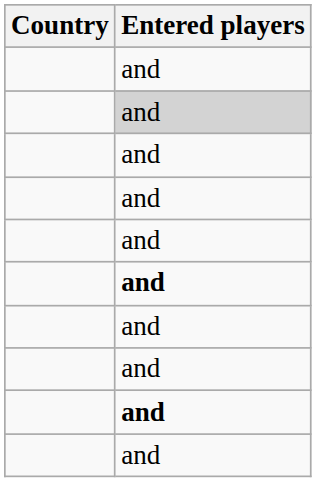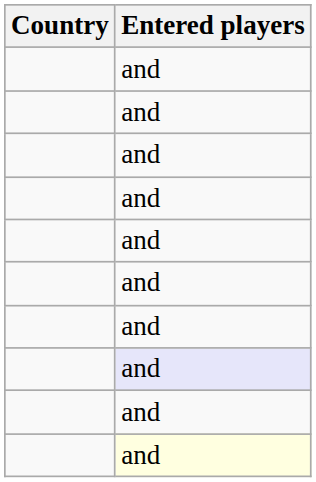(141, 111) lightgrey background -> (141, 111) no background
(143, 283) bold -> (141, 283) normal
(141, 369) no background -> (141, 369) lavender background
(143, 411) bold -> (141, 411) normal
(141, 454) no background -> (141, 454) lightyellow background
